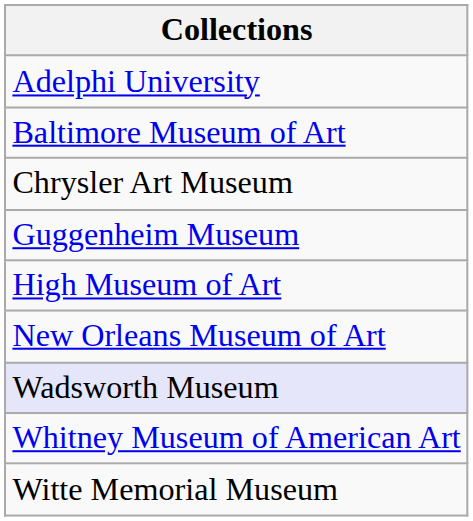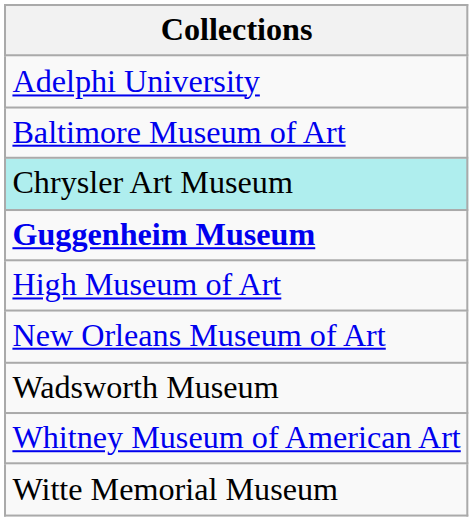(153, 183) no background -> (153, 183) paleturquoise background
(156, 234) normal -> (164, 234) bold
(146, 387) lavender background -> (146, 387) no background
